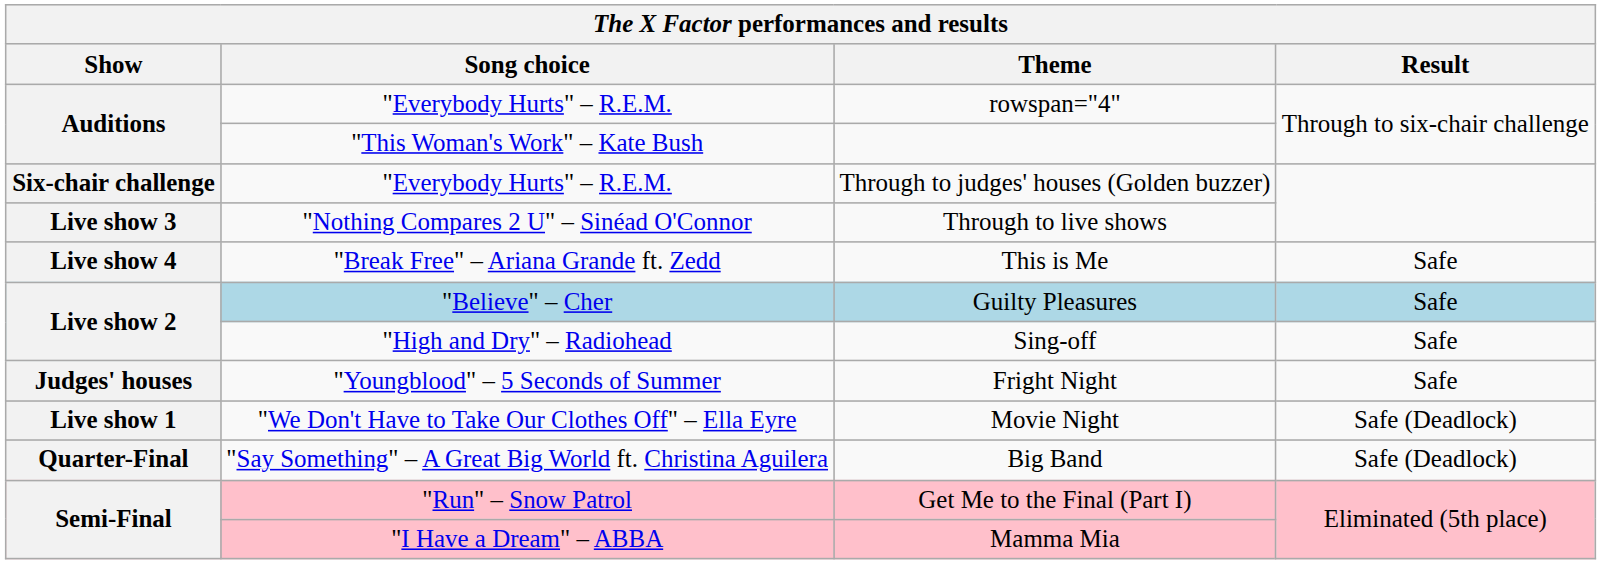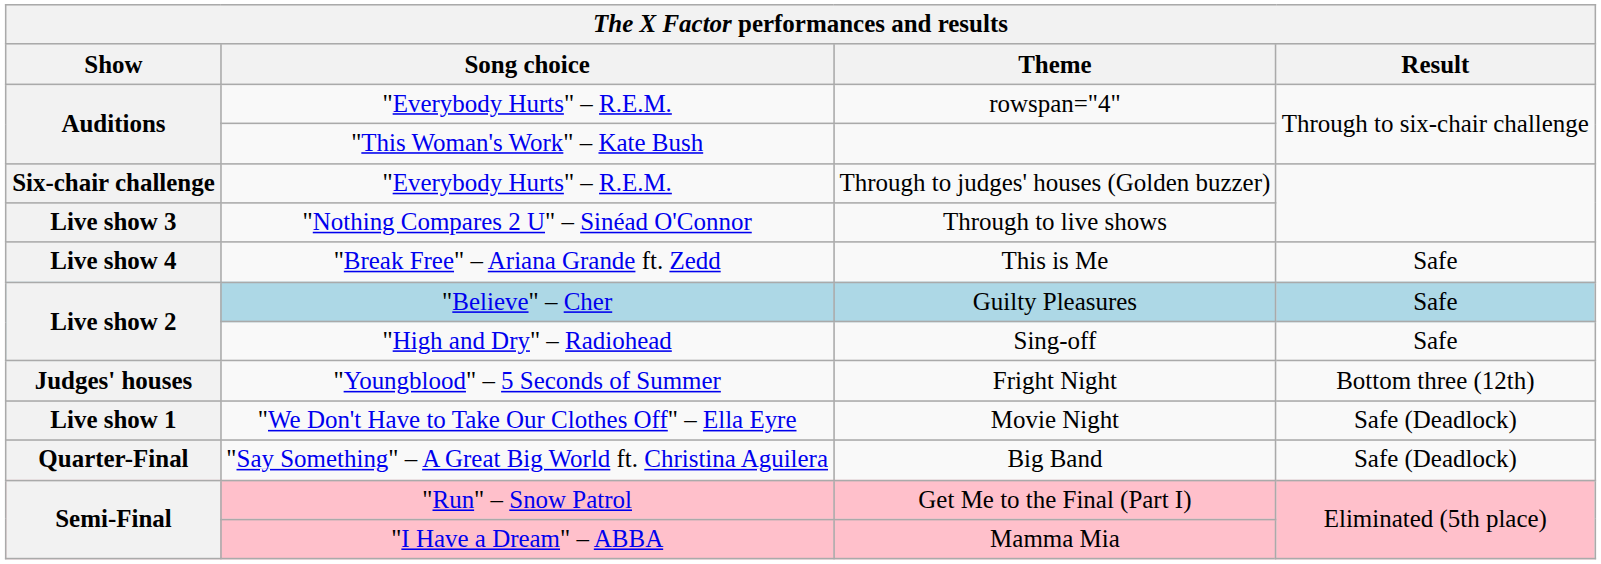(1435, 380) Safe -> (1435, 380) Bottom three (12th)
